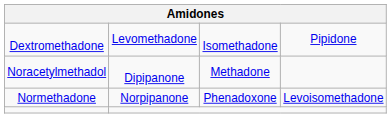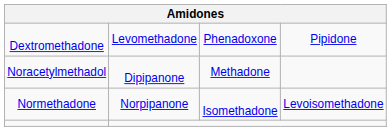(240, 47) Isomethadone -> (240, 40) Phenadoxone
(240, 98) Phenadoxone -> (240, 111) Isomethadone
